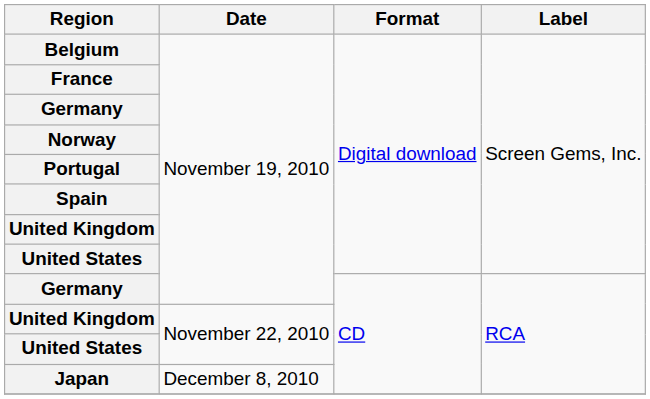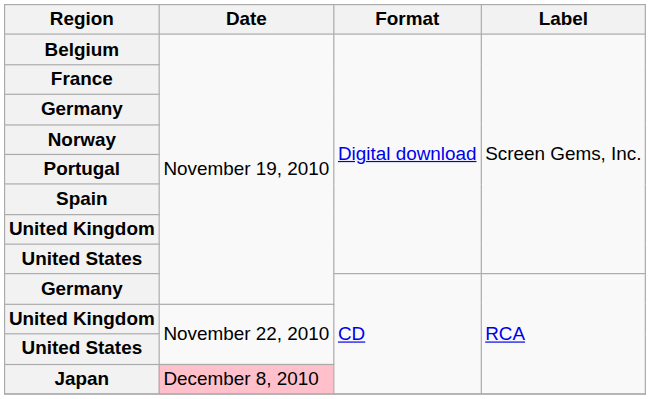(241, 378) no background -> (241, 378) pink background
